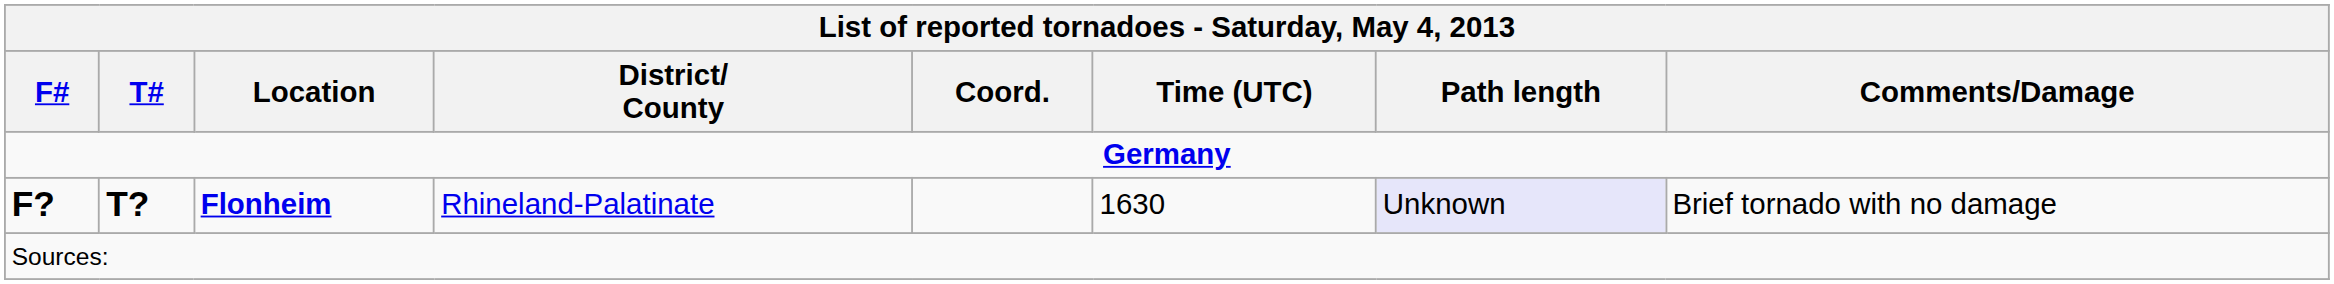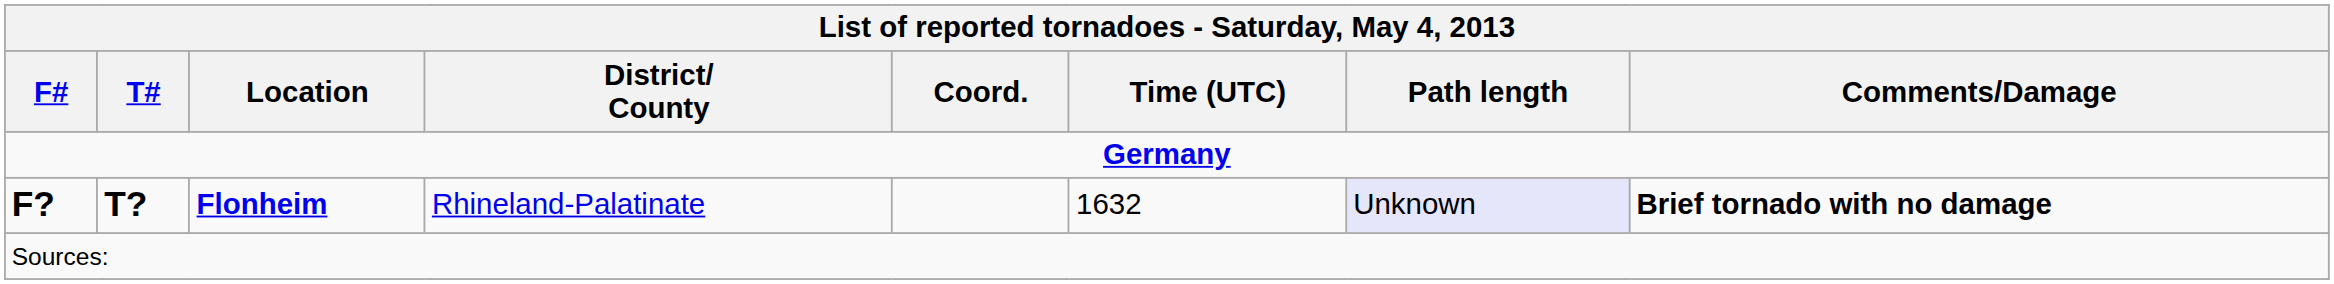(1132, 204) 1630 -> (1109, 204) 1632
(1865, 204) normal -> (1844, 204) bold
